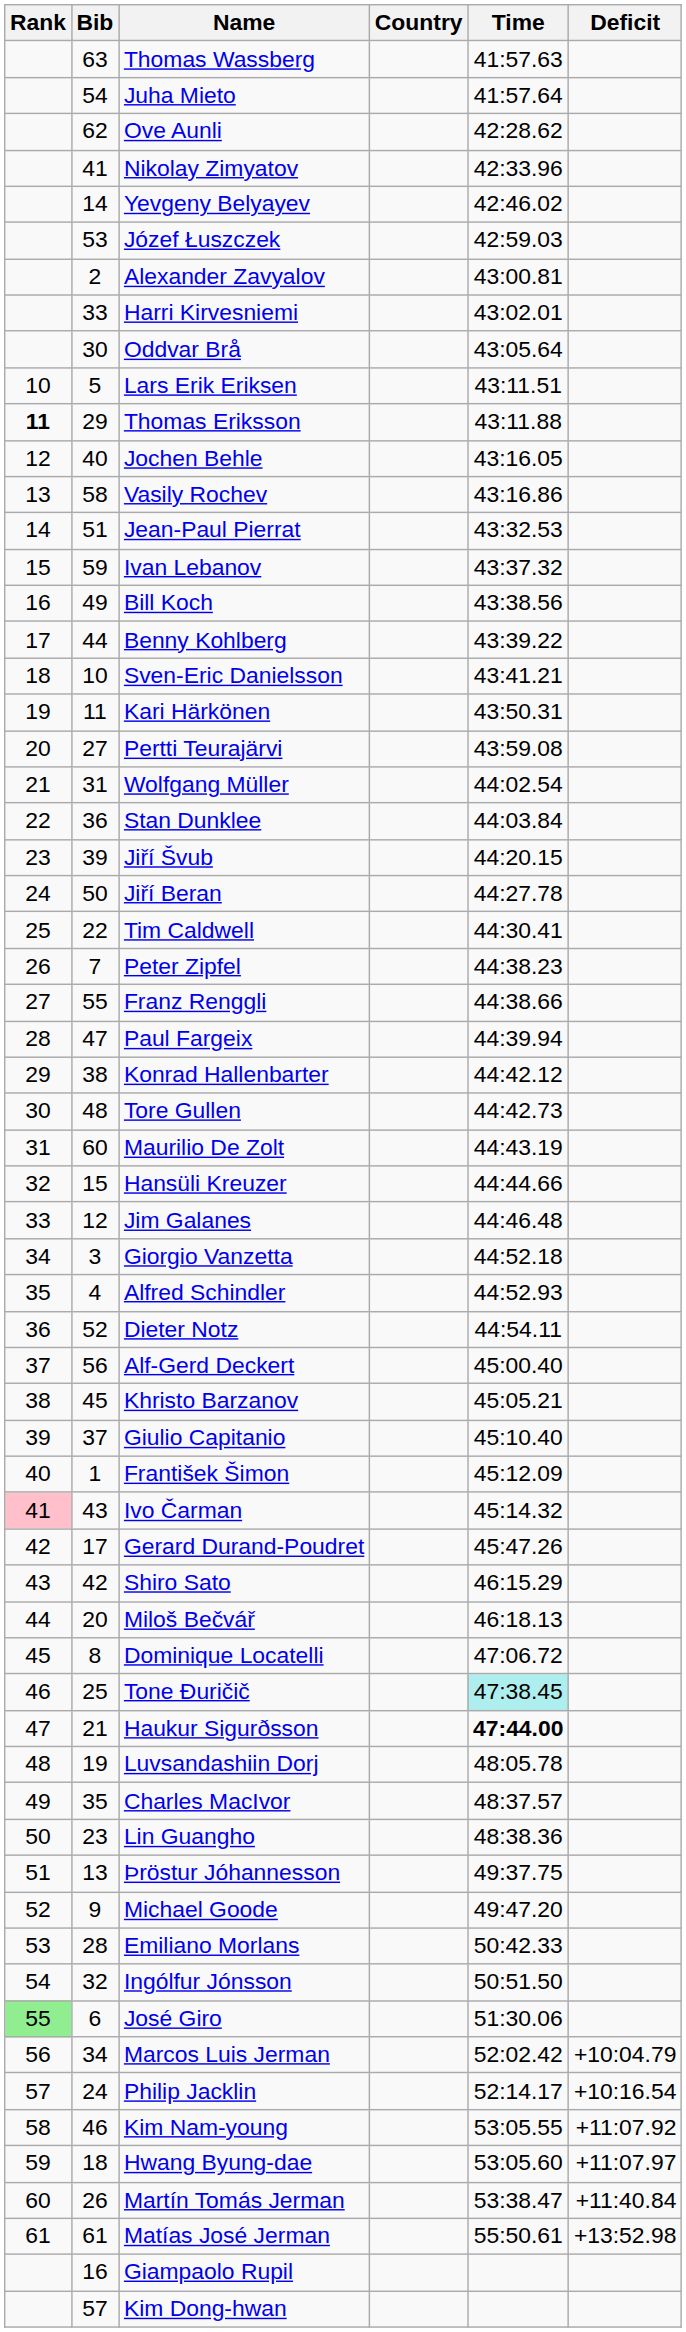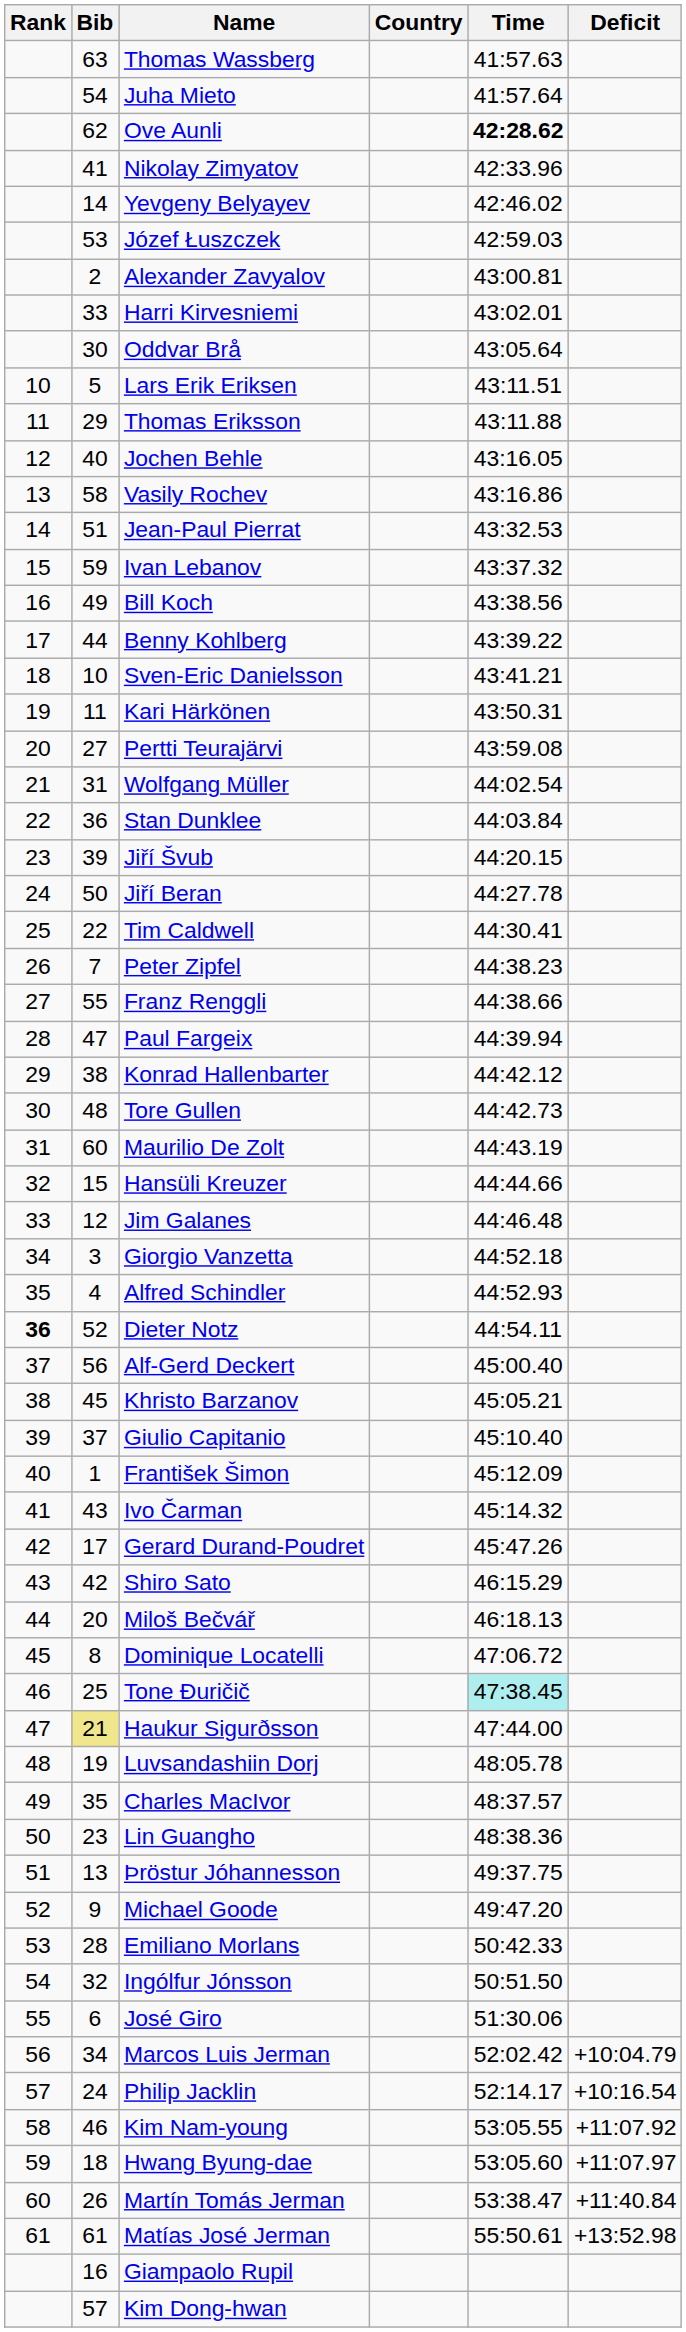(518, 131) normal -> (518, 131) bold
(38, 421) bold -> (38, 421) normal
(38, 1328) normal -> (38, 1328) bold
(38, 1510) pink background -> (38, 1510) no background
(95, 1728) no background -> (95, 1728) khaki background
(518, 1728) bold -> (518, 1728) normal
(38, 2018) lightgreen background -> (38, 2018) no background
